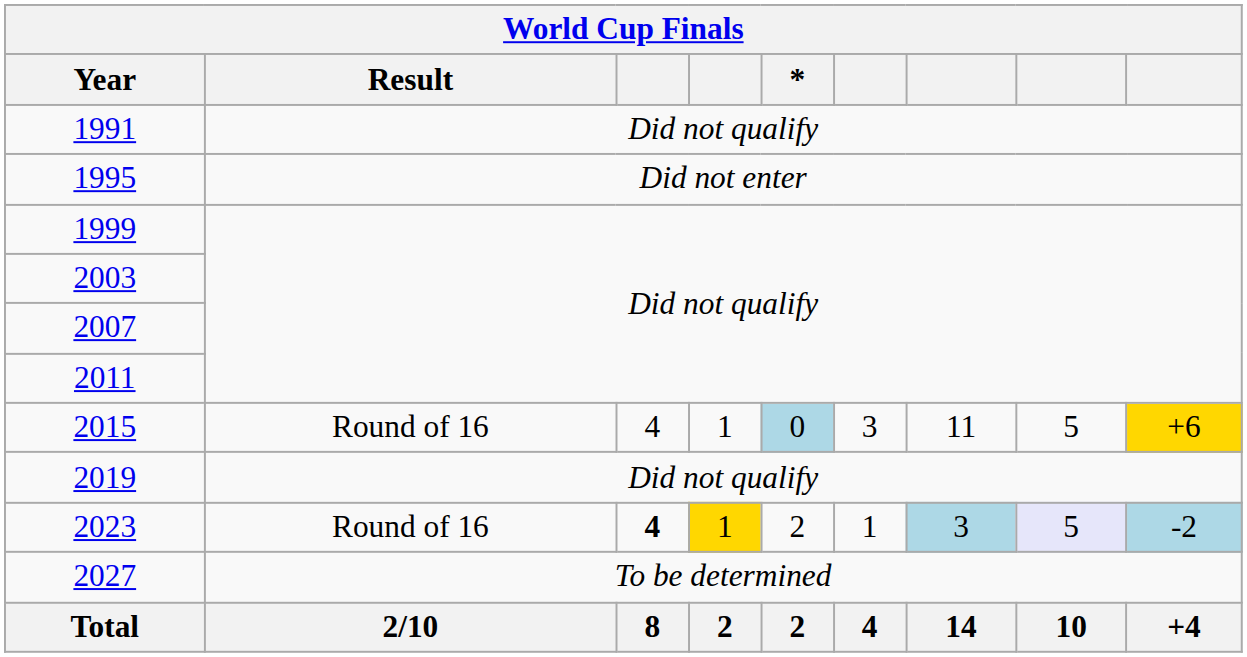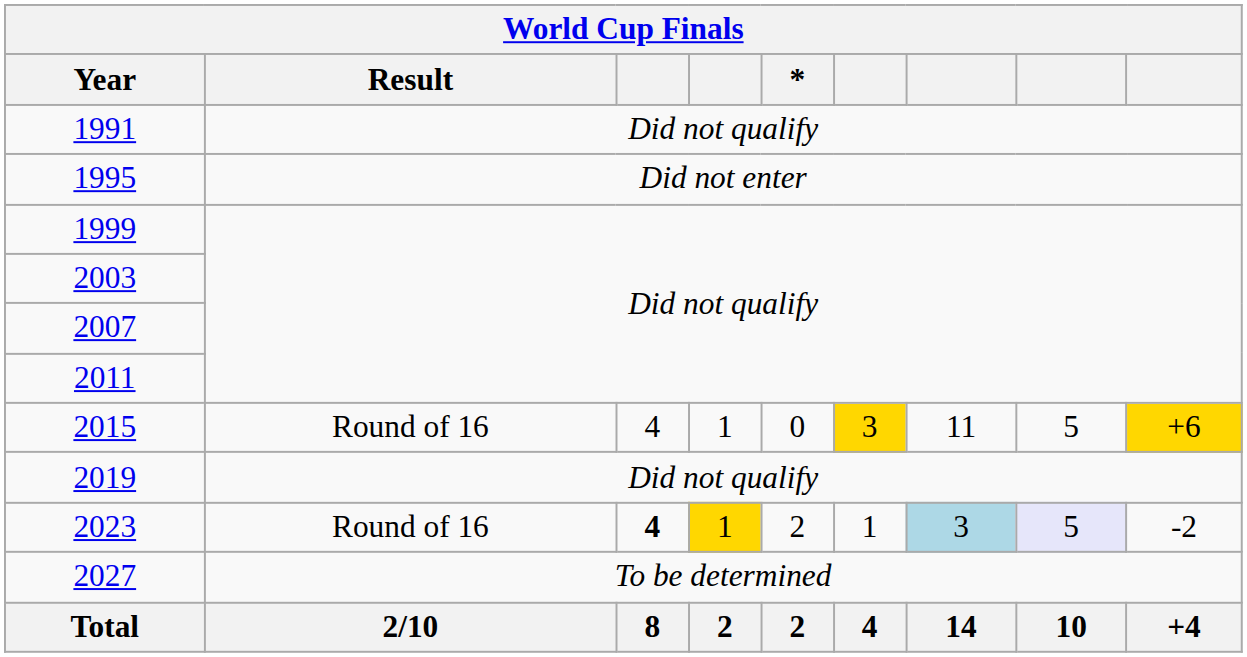(797, 427) lightblue background -> (797, 427) no background
(870, 427) no background -> (870, 427) gold background
(1184, 526) lightblue background -> (1184, 526) no background
